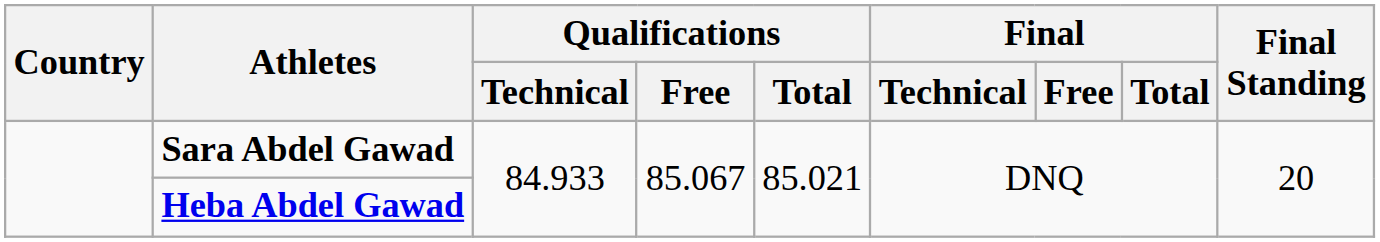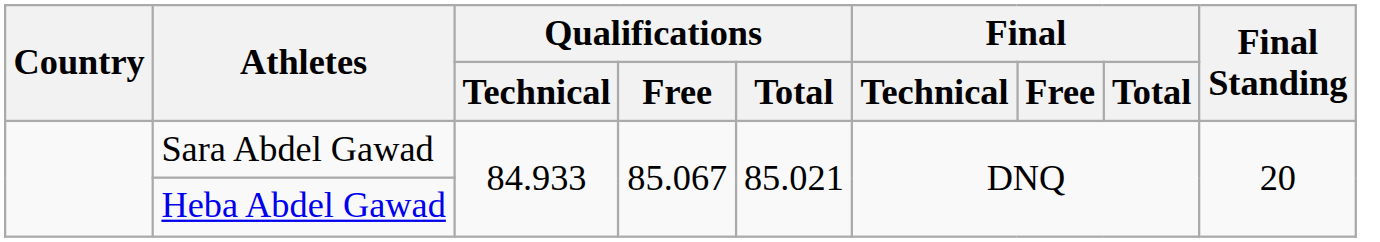(308, 148) bold -> (298, 148) normal
(313, 206) bold -> (304, 206) normal
